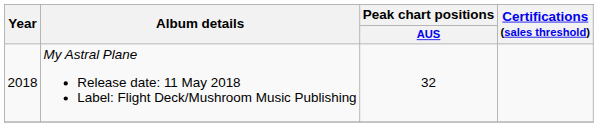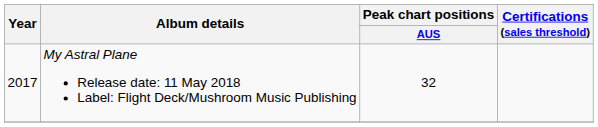(22, 82) 2018 -> (22, 82) 2017
